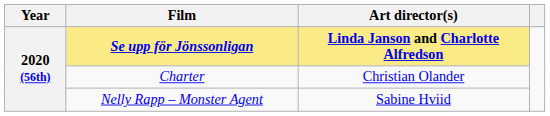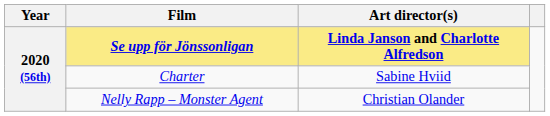(413, 76) Christian Olander -> (413, 76) Sabine Hviid
(413, 99) Sabine Hviid -> (413, 99) Christian Olander
